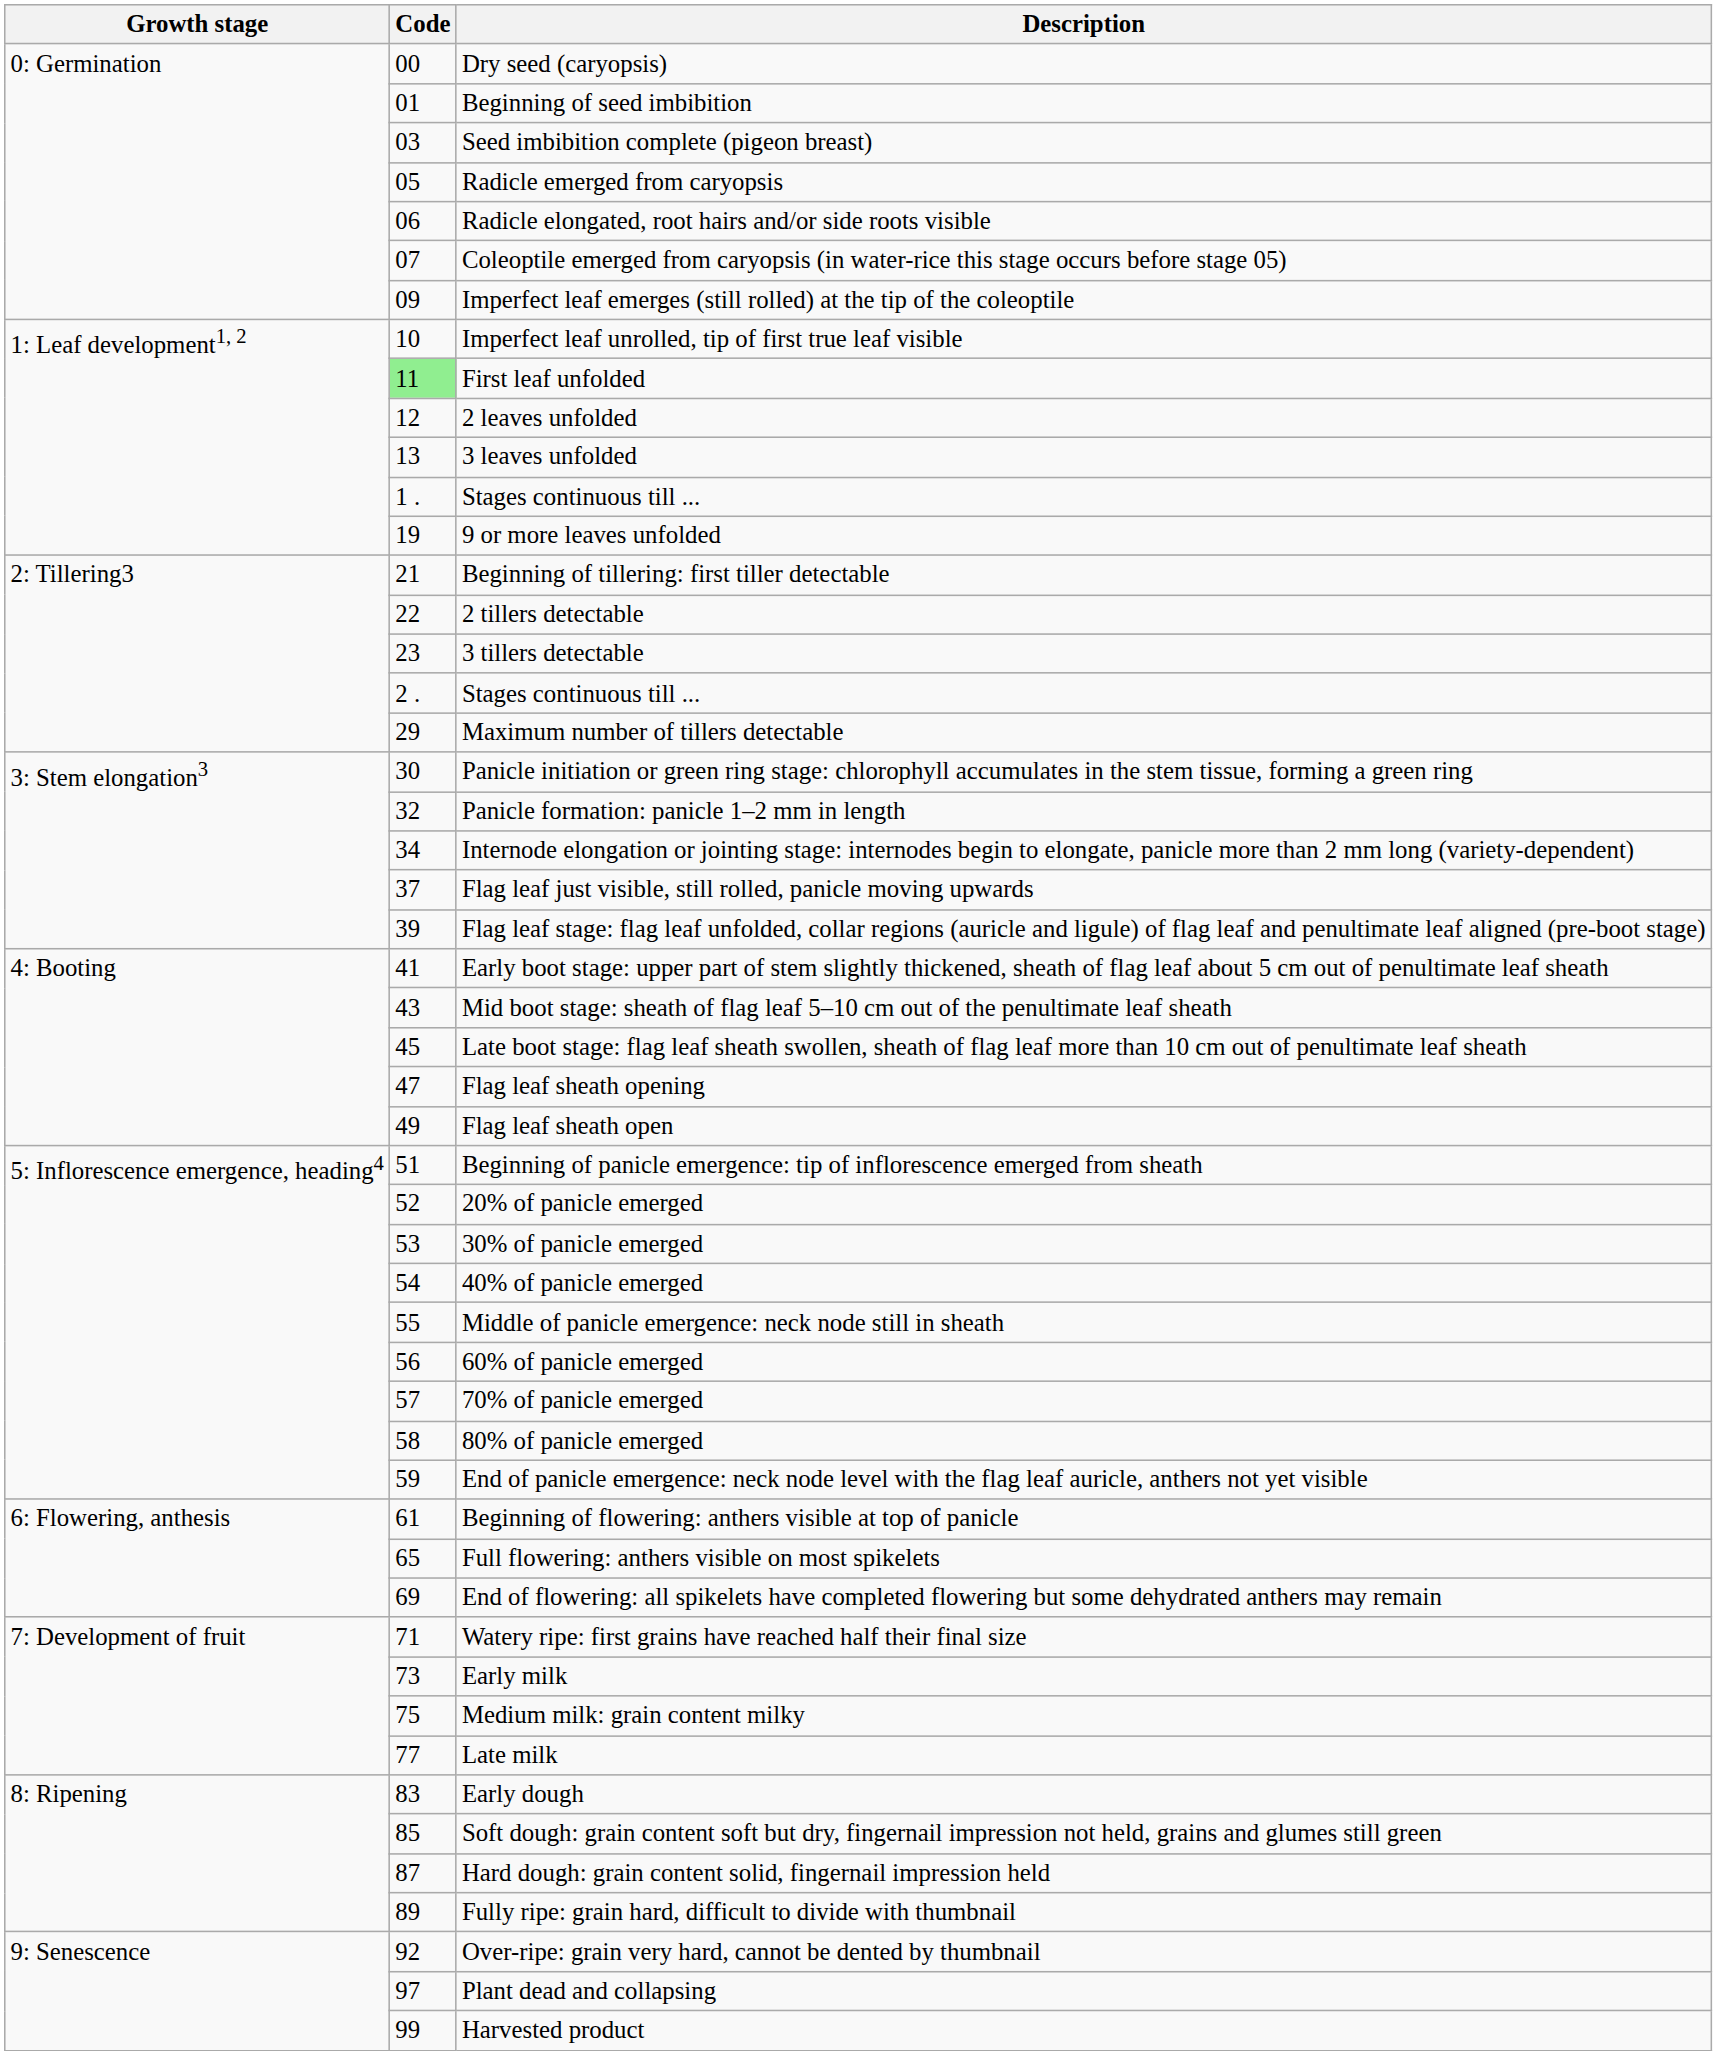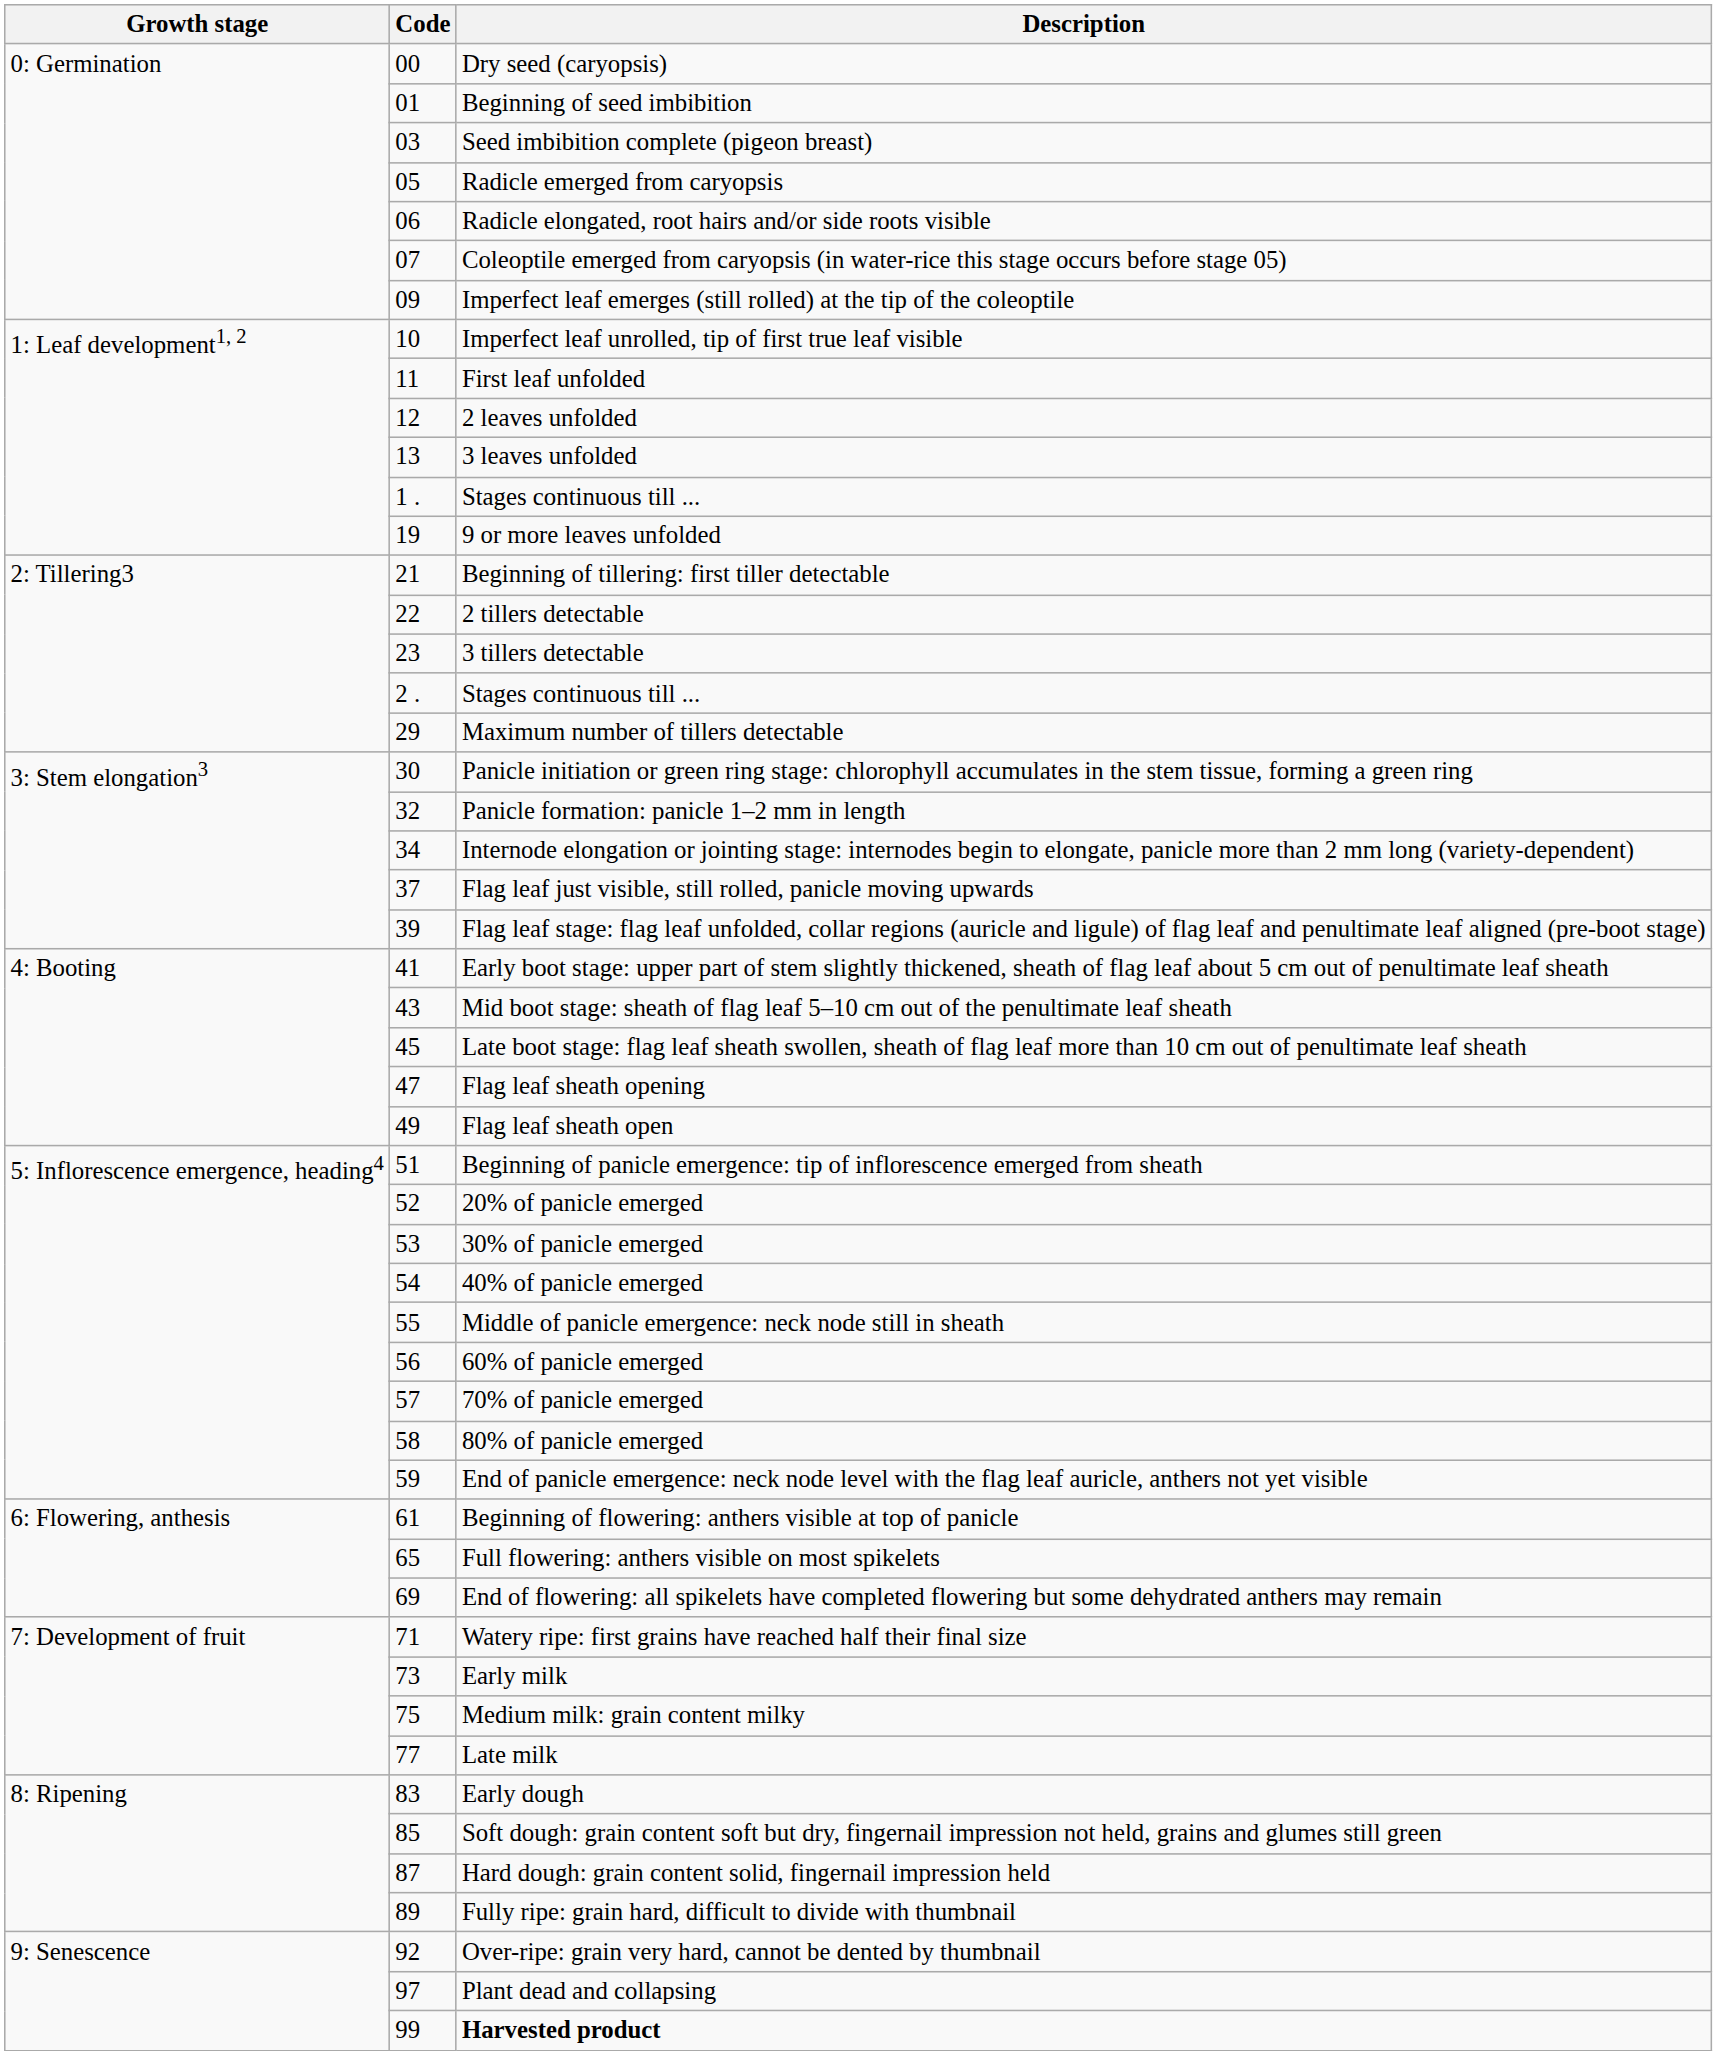(407, 378) lightgreen background -> (407, 378) no background
(553, 2030) normal -> (561, 2030) bold
